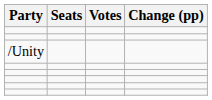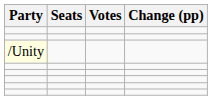(26, 51) no background -> (26, 51) lightyellow background
